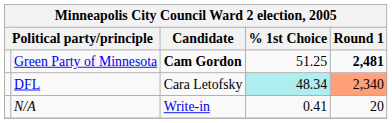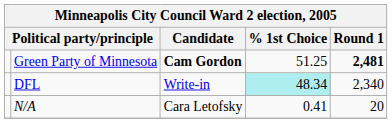(203, 84) Cara Letofsky -> (187, 84) Write-in
(368, 84) lightsalmon background -> (368, 84) no background
(187, 107) Write-in -> (203, 107) Cara Letofsky
